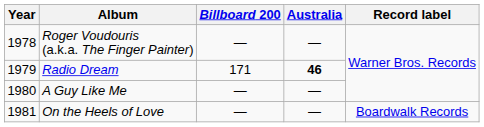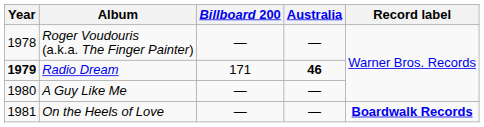(22, 70) normal -> (22, 70) bold
(412, 111) normal -> (412, 111) bold
